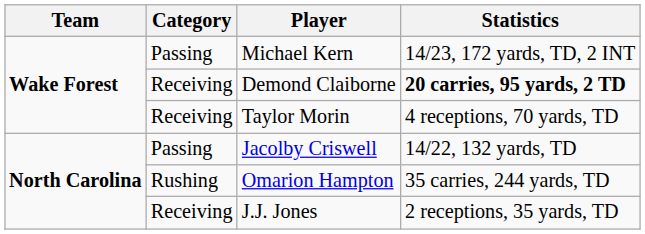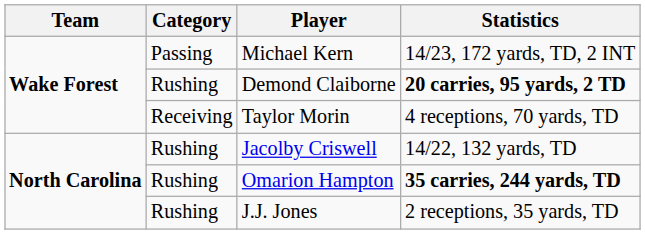(192, 84) Receiving -> (184, 84) Rushing
(182, 148) Passing -> (184, 148) Rushing
(507, 180) normal -> (513, 180) bold
(192, 212) Receiving -> (184, 212) Rushing
